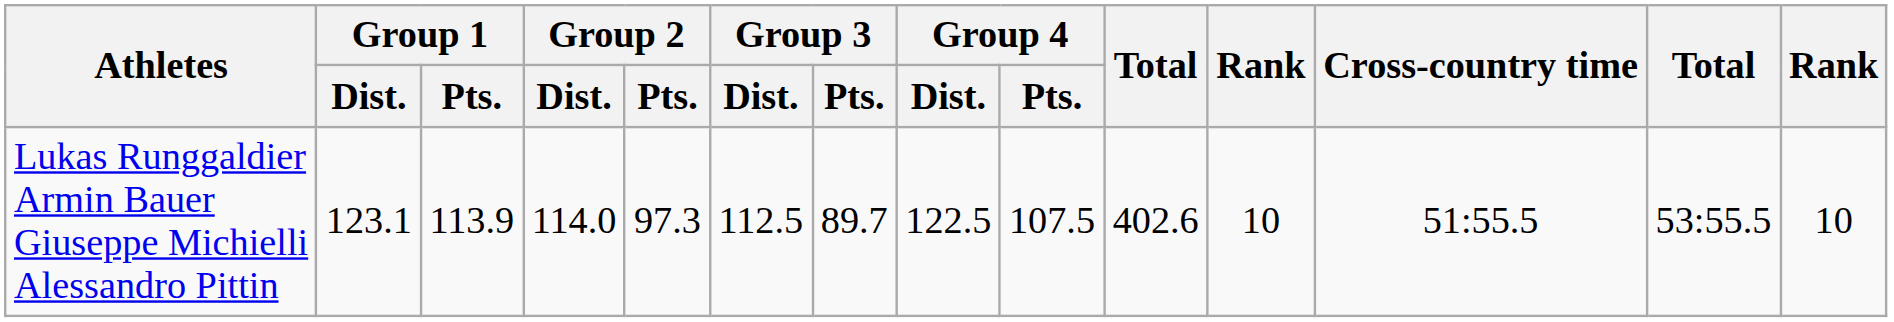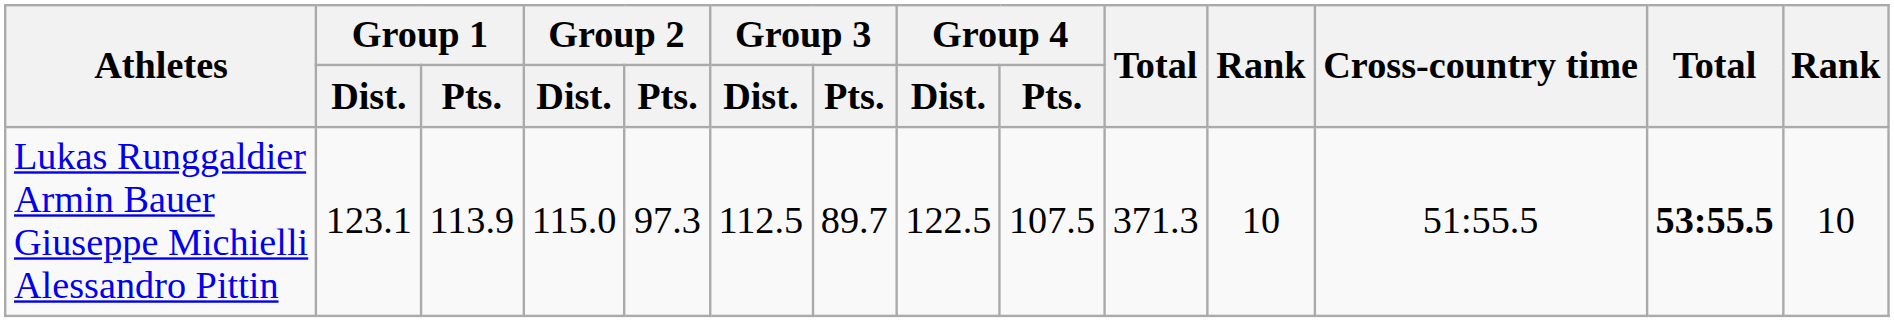(574, 220) 114.0 -> (574, 220) 115.0
(1156, 220) 402.6 -> (1156, 220) 371.3
(1714, 220) normal -> (1715, 220) bold
